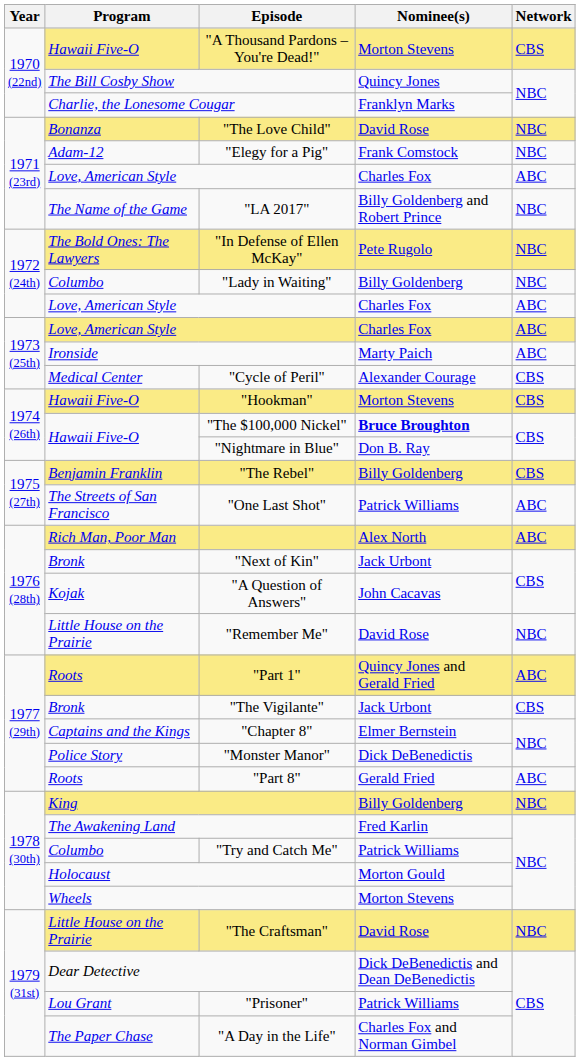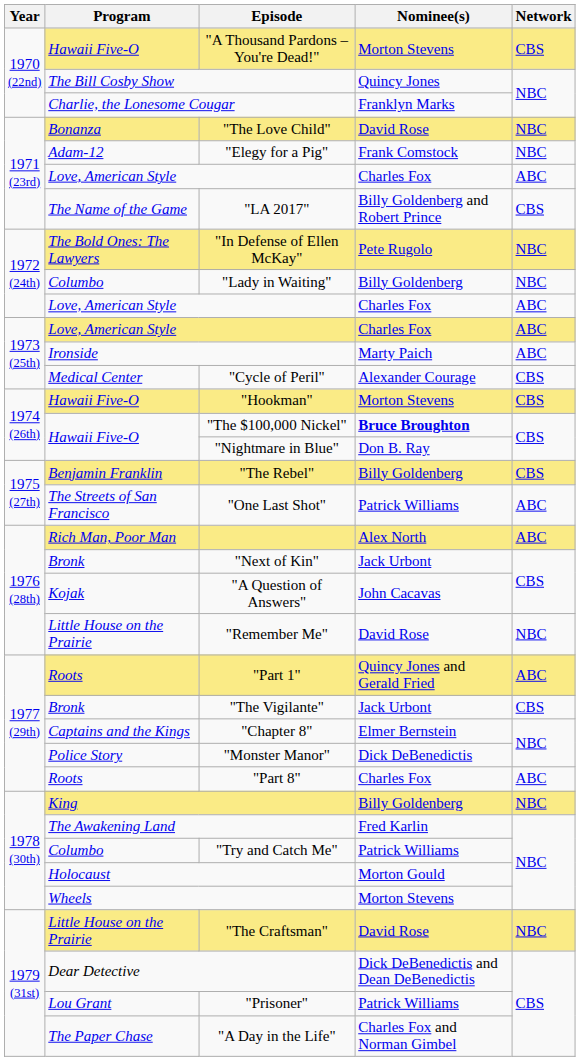(531, 208) NBC -> (530, 208) CBS
(396, 778) Gerald Fried -> (395, 778) Charles Fox
